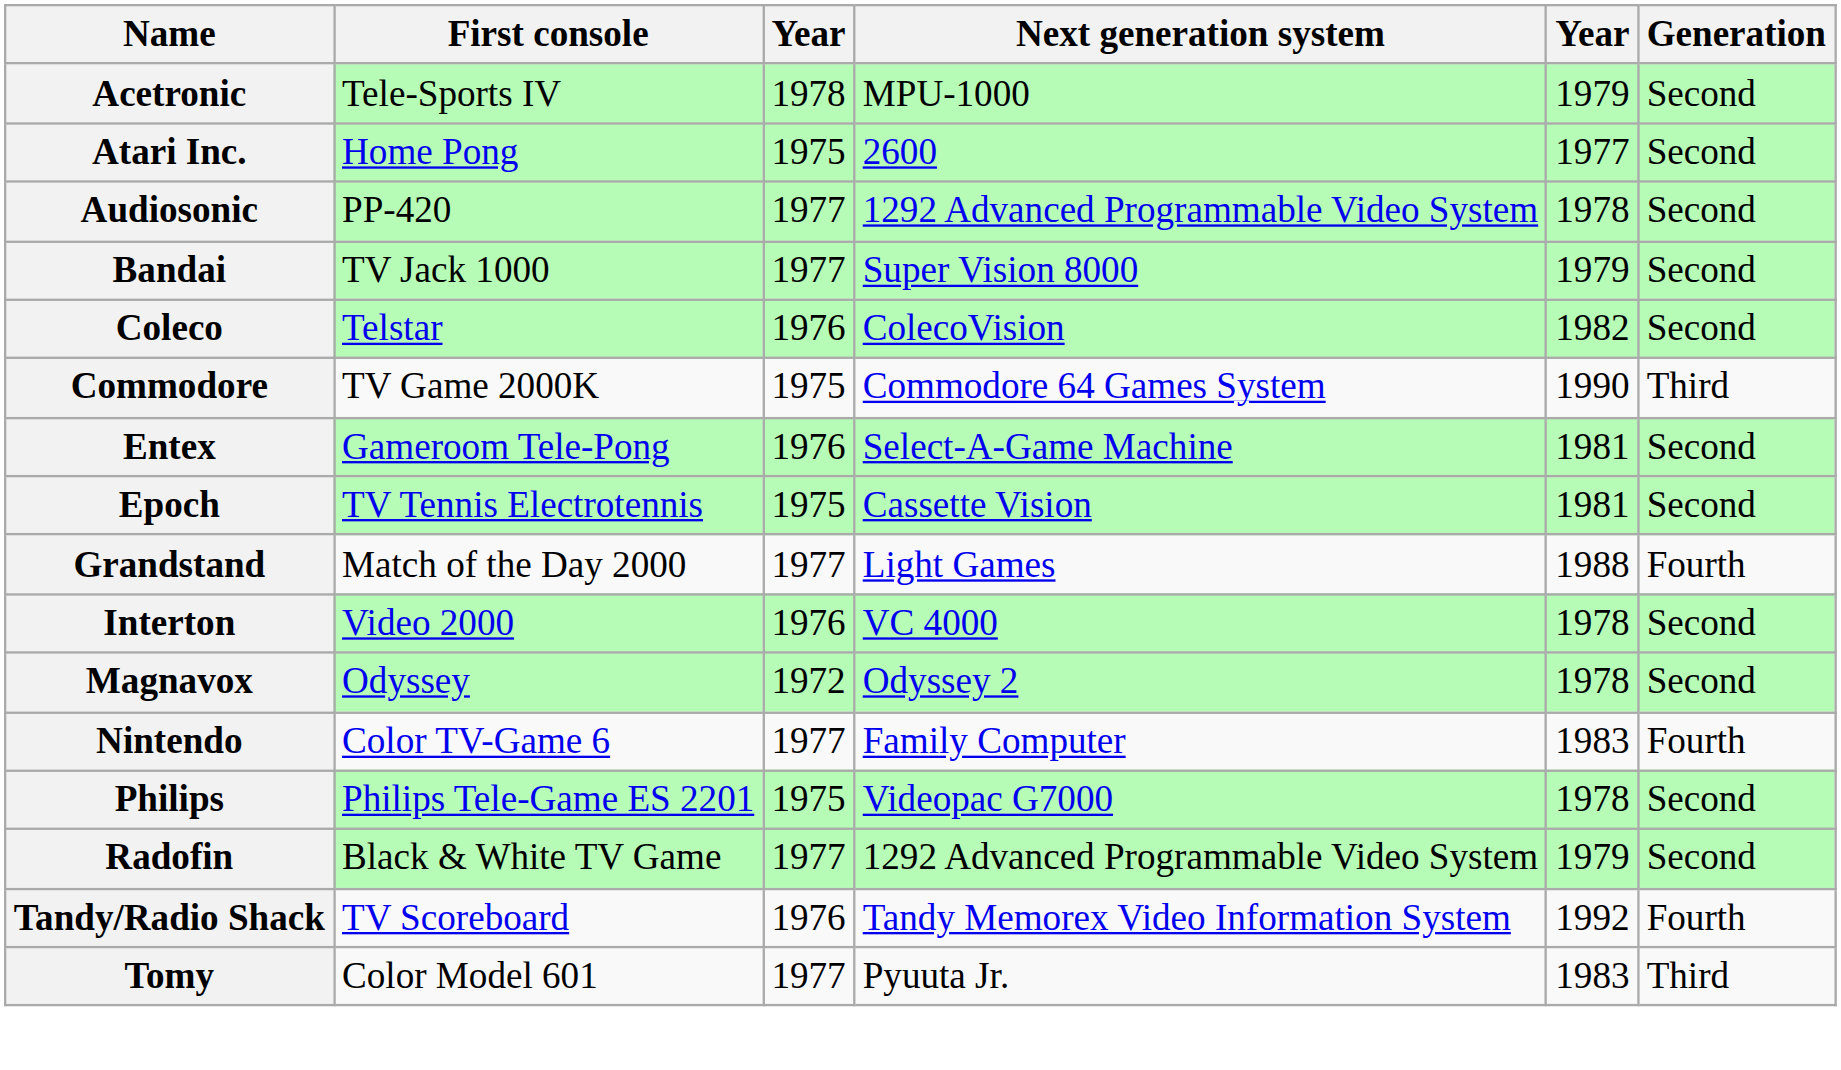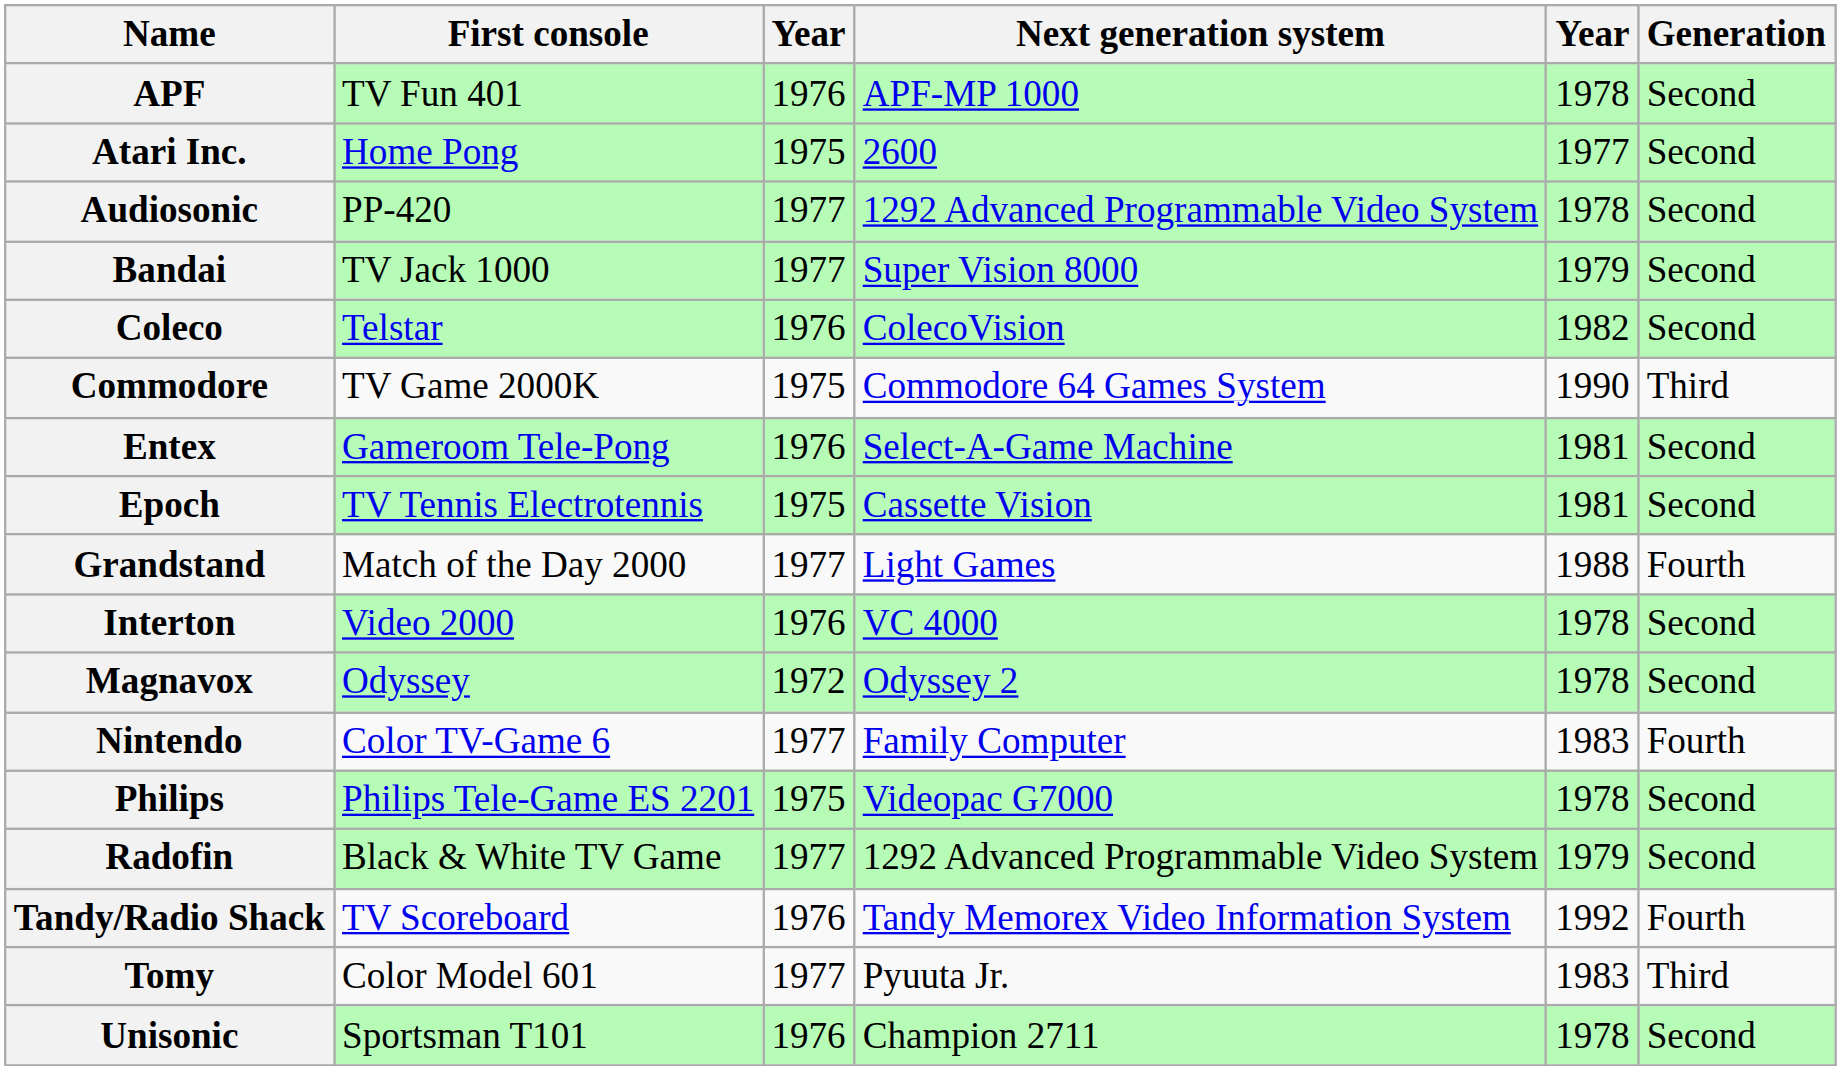- row: (169, 92)
+ row: (169, 92)
+ row: (169, 1034)
